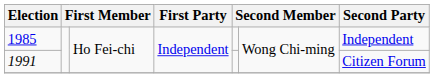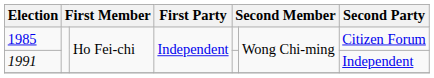(378, 38) Independent -> (384, 38) Citizen Forum
(384, 61) Citizen Forum -> (378, 61) Independent
